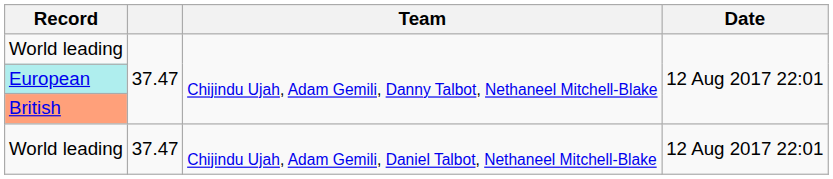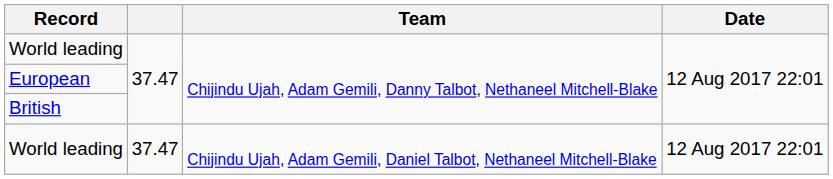(49, 78) paleturquoise background -> (49, 78) no background
(35, 108) lightsalmon background -> (35, 108) no background
